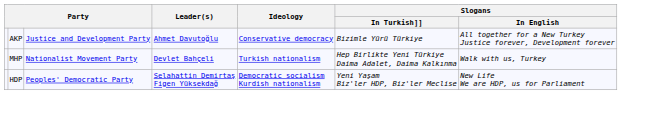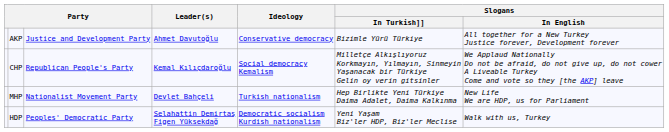+ row: (16, 67)
(503, 59) Walk with us, Turkey -> (527, 96) New Life We are HDP, us for Parliament
(523, 79) New Life We are HDP, us for Parliament -> (507, 117) Walk with us, Turkey
